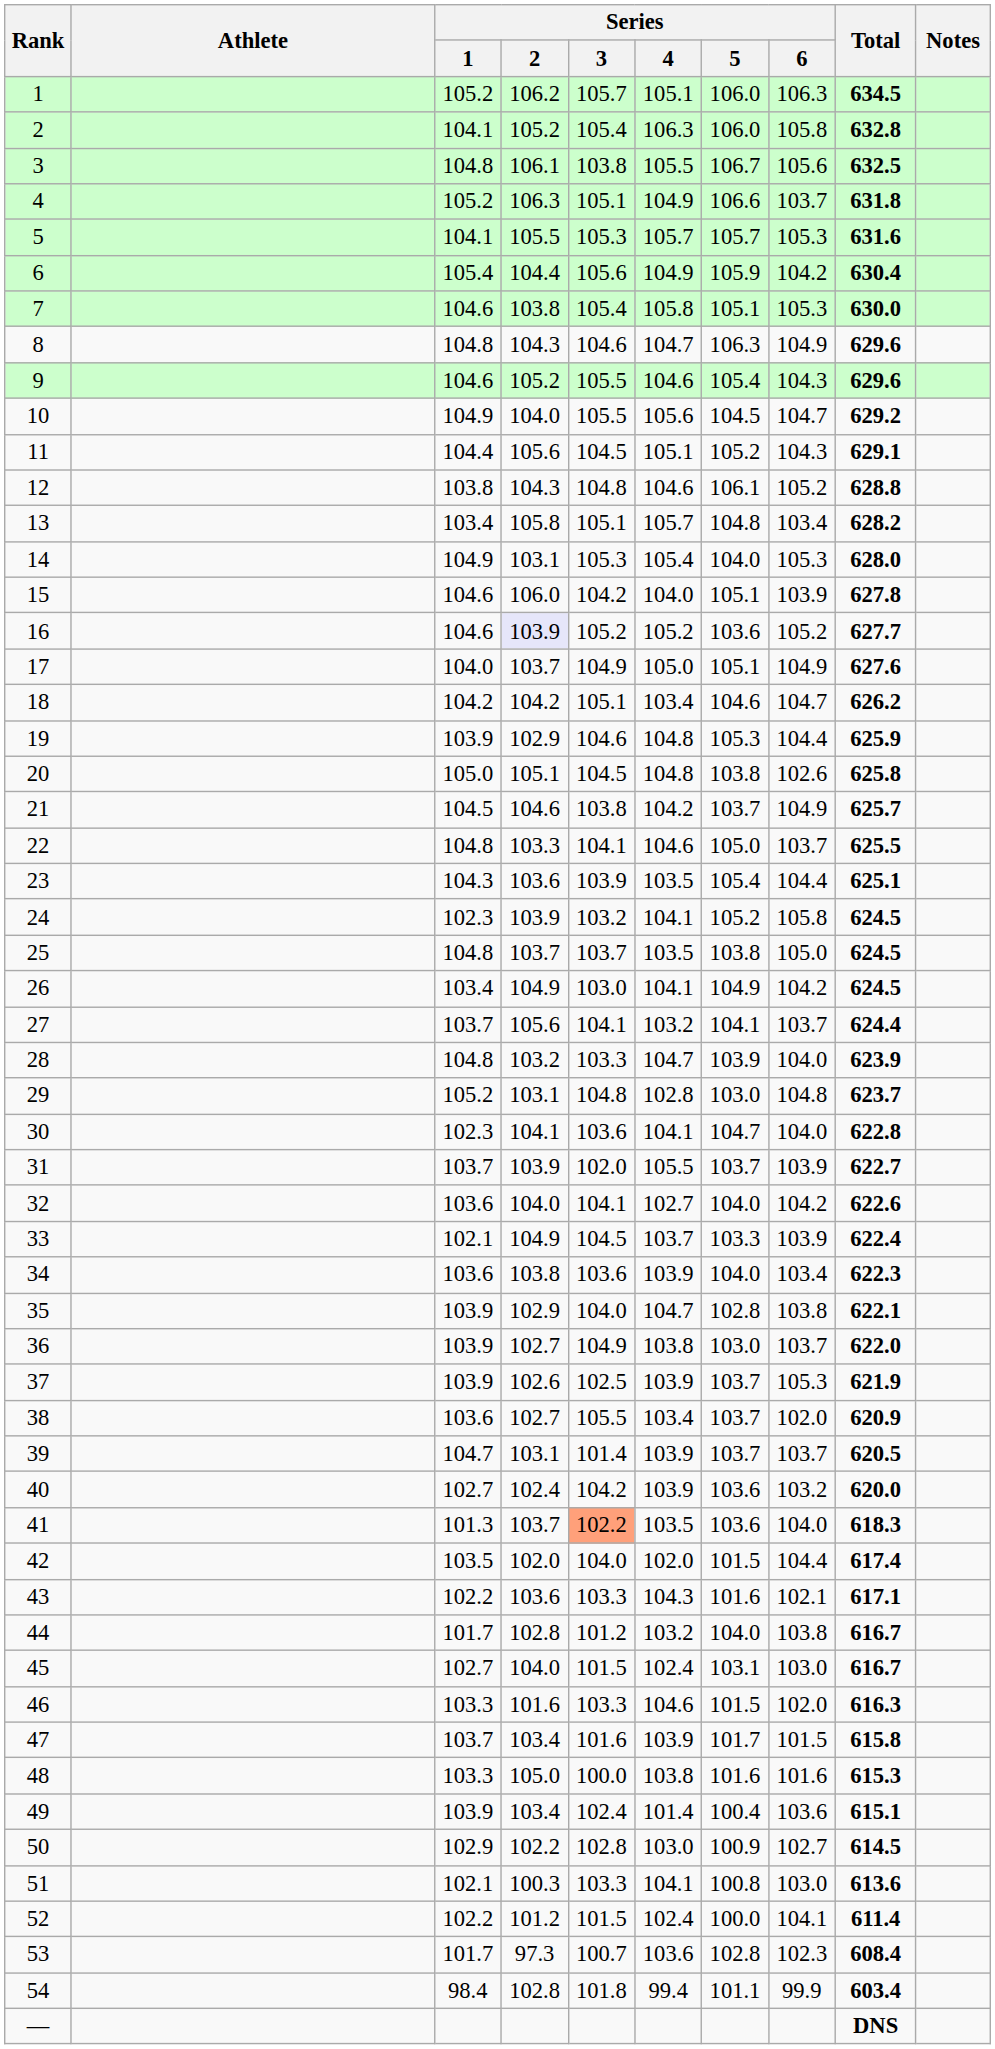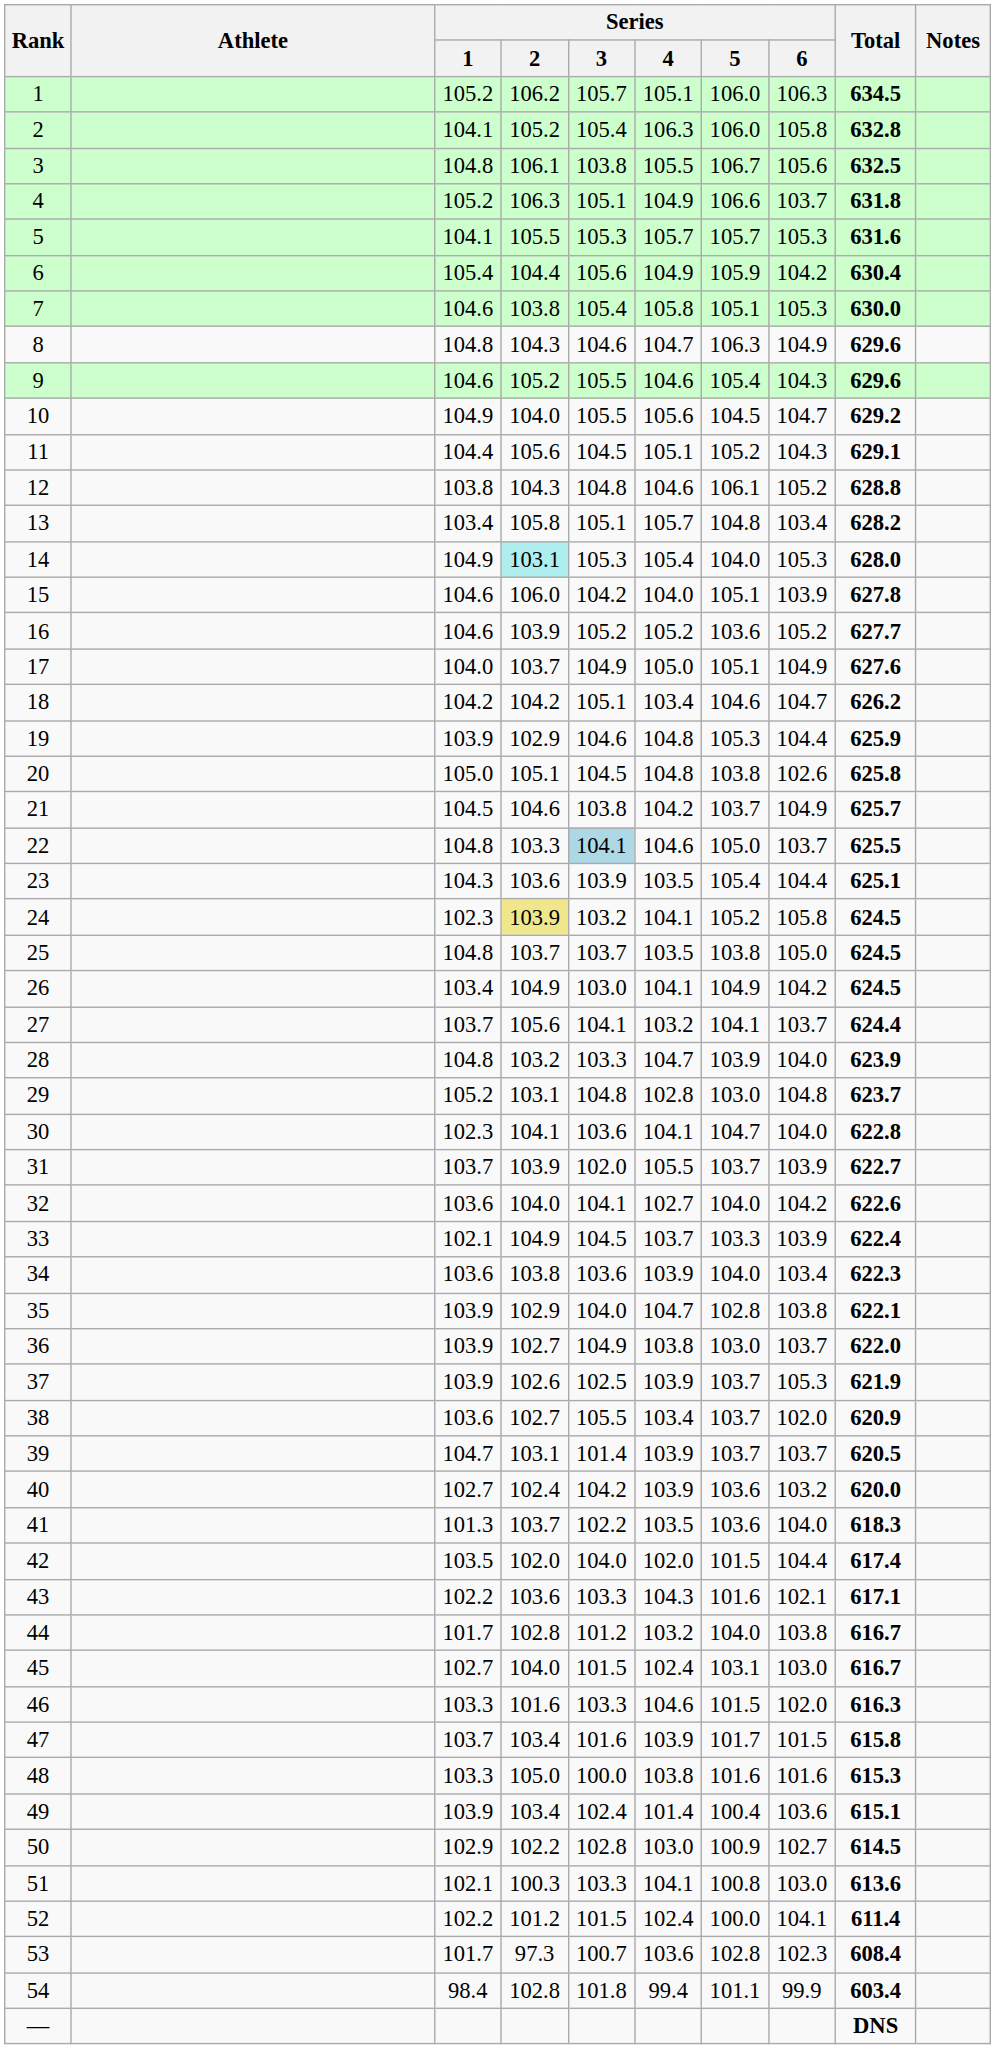(535, 559) no background -> (535, 559) paleturquoise background
(535, 630) lavender background -> (535, 630) no background
(601, 845) no background -> (601, 845) lightblue background
(535, 916) no background -> (535, 916) khaki background
(601, 1525) lightsalmon background -> (601, 1525) no background
